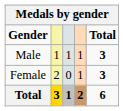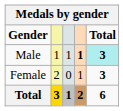(80, 55) normal -> (80, 55) bold
(103, 55) no background -> (103, 55) paleturquoise background
